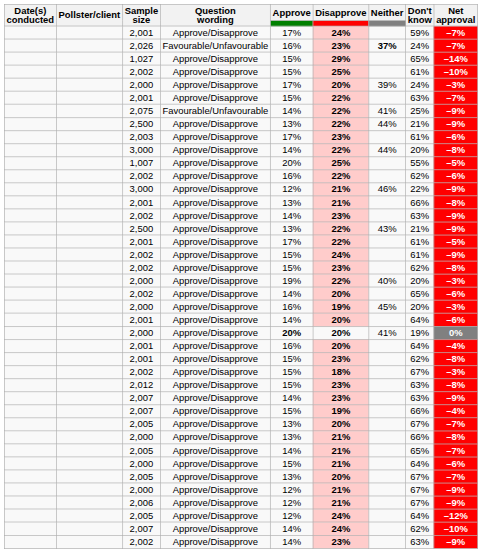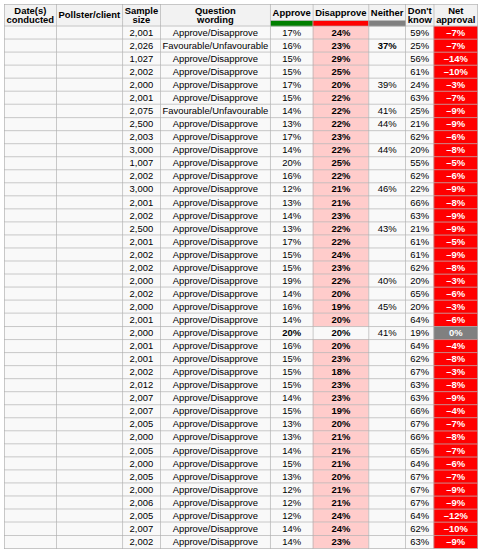(420, 46) 24% -> (420, 46) 25%
(420, 59) 65% -> (420, 59) 56%
(420, 137) 61% -> (420, 137) 62%
